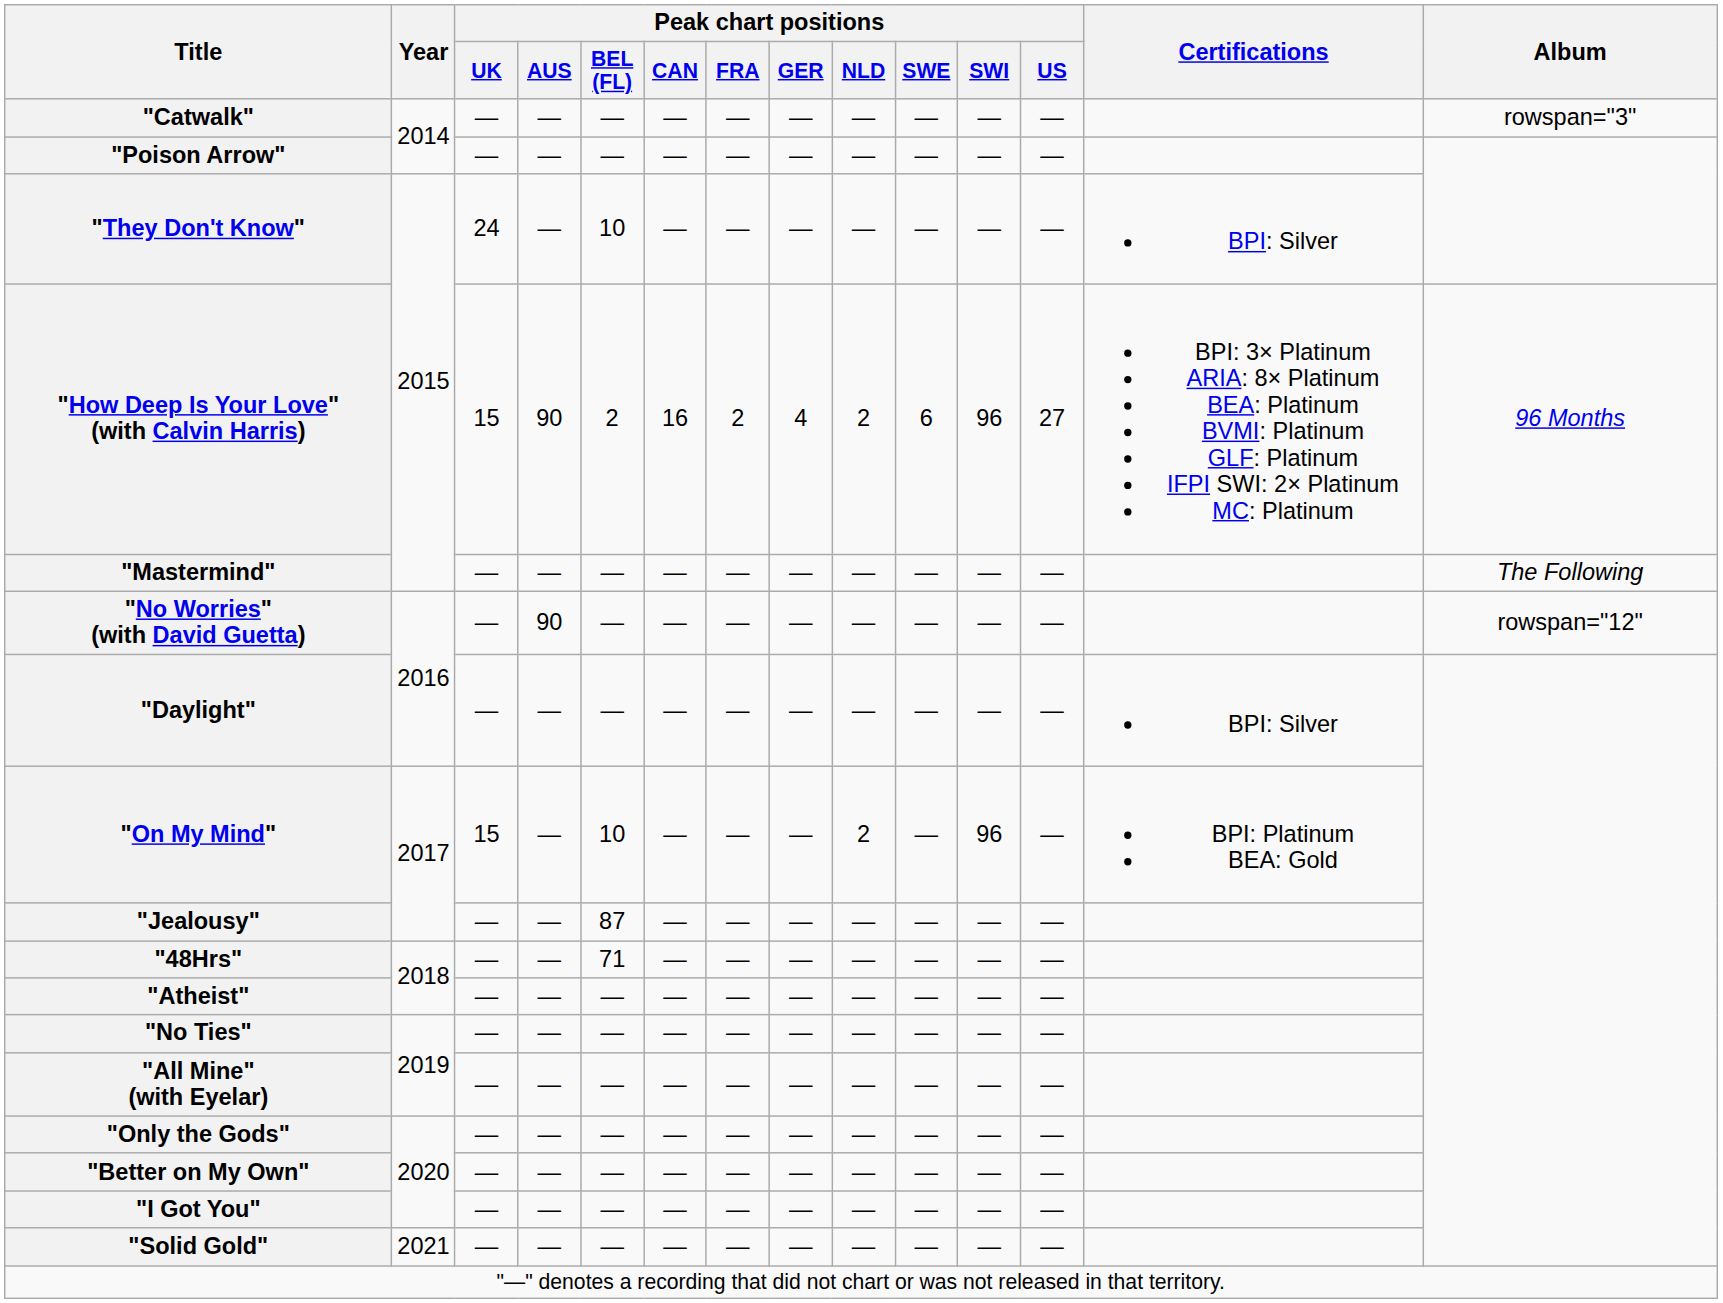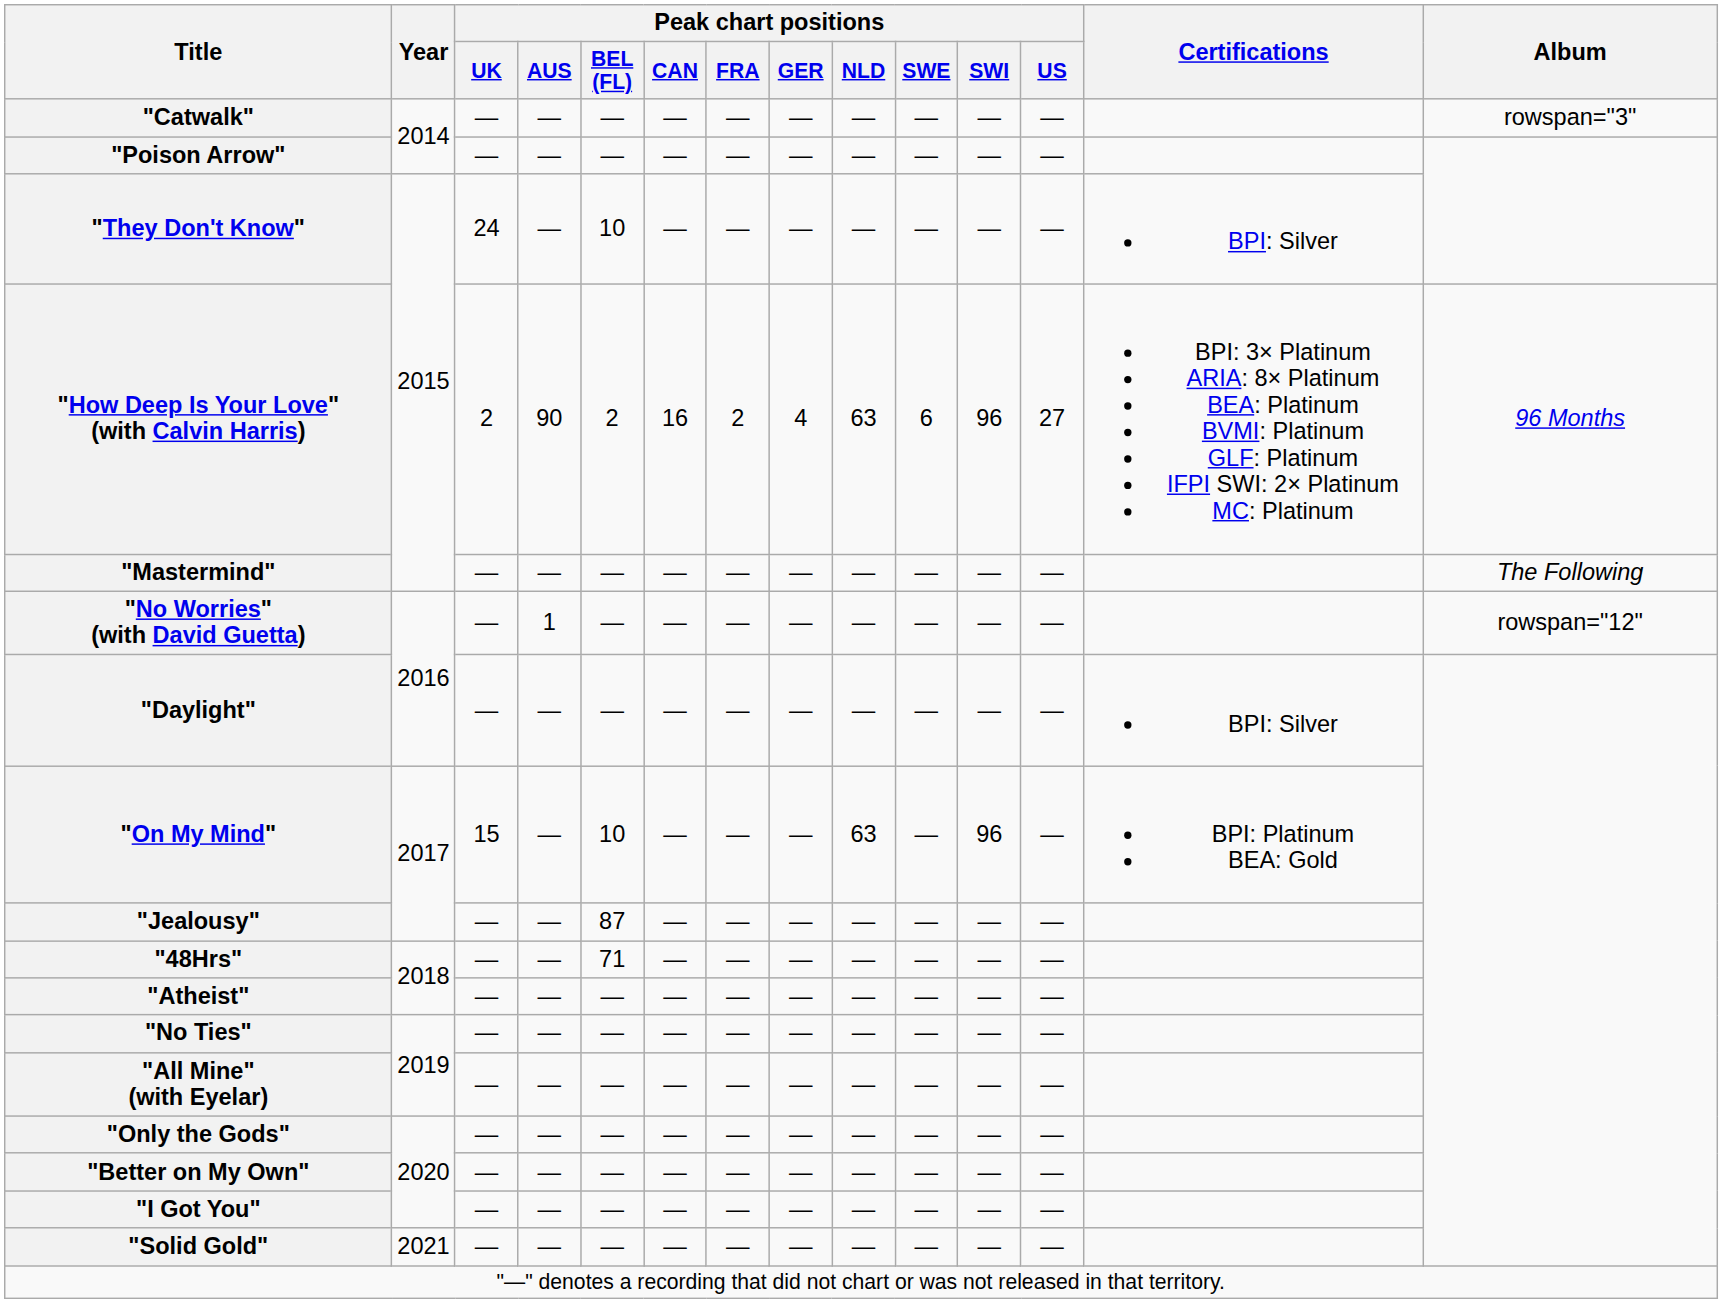(486, 418) 15 -> (486, 418) 2
(864, 418) 2 -> (864, 418) 63
(549, 622) 90 -> (549, 622) 1
(864, 834) 2 -> (864, 834) 63
